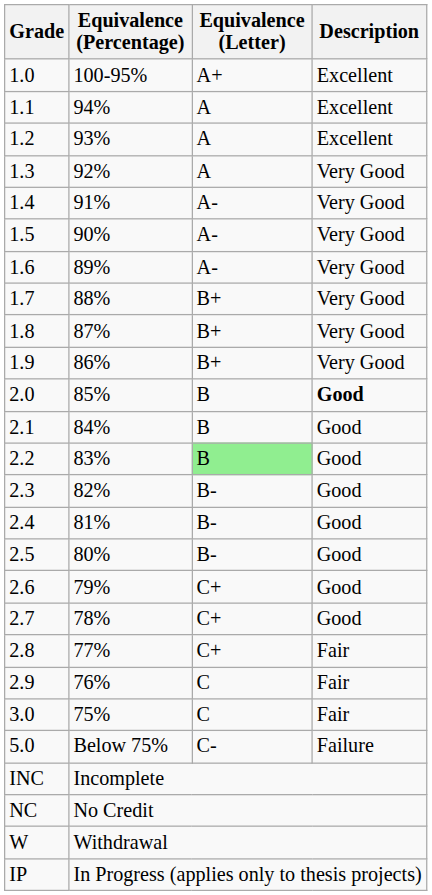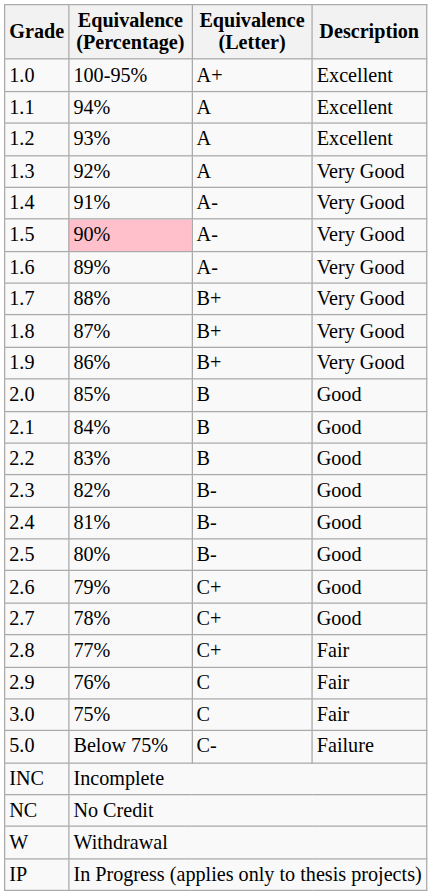(92, 235) no background -> (92, 235) pink background
(340, 394) bold -> (339, 394) normal
(203, 458) lightgreen background -> (203, 458) no background
